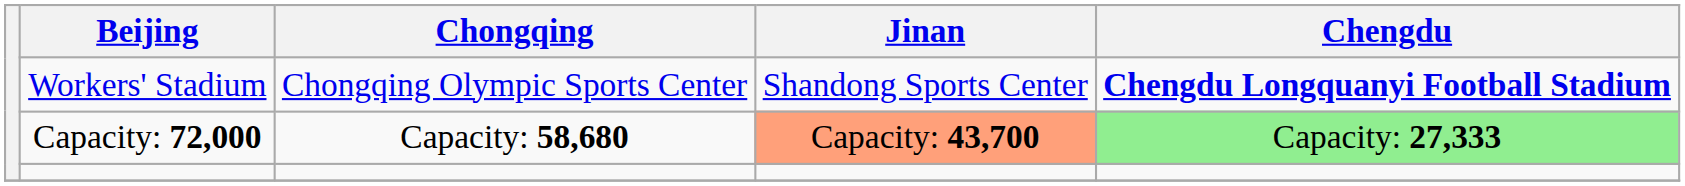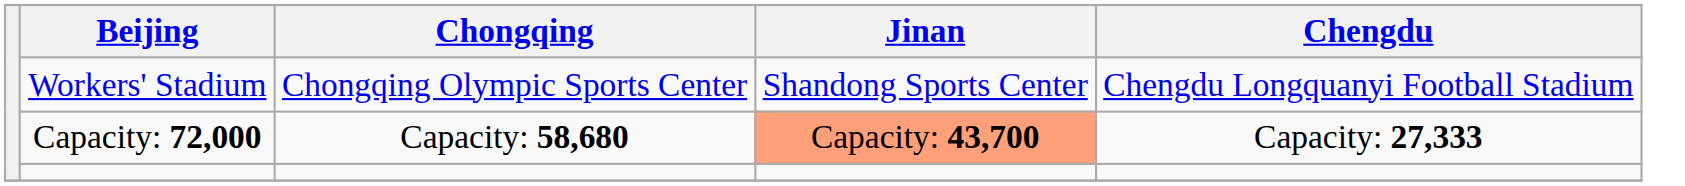(1387, 84) bold -> (1368, 84) normal
(1387, 137) lightgreen background -> (1368, 137) no background
